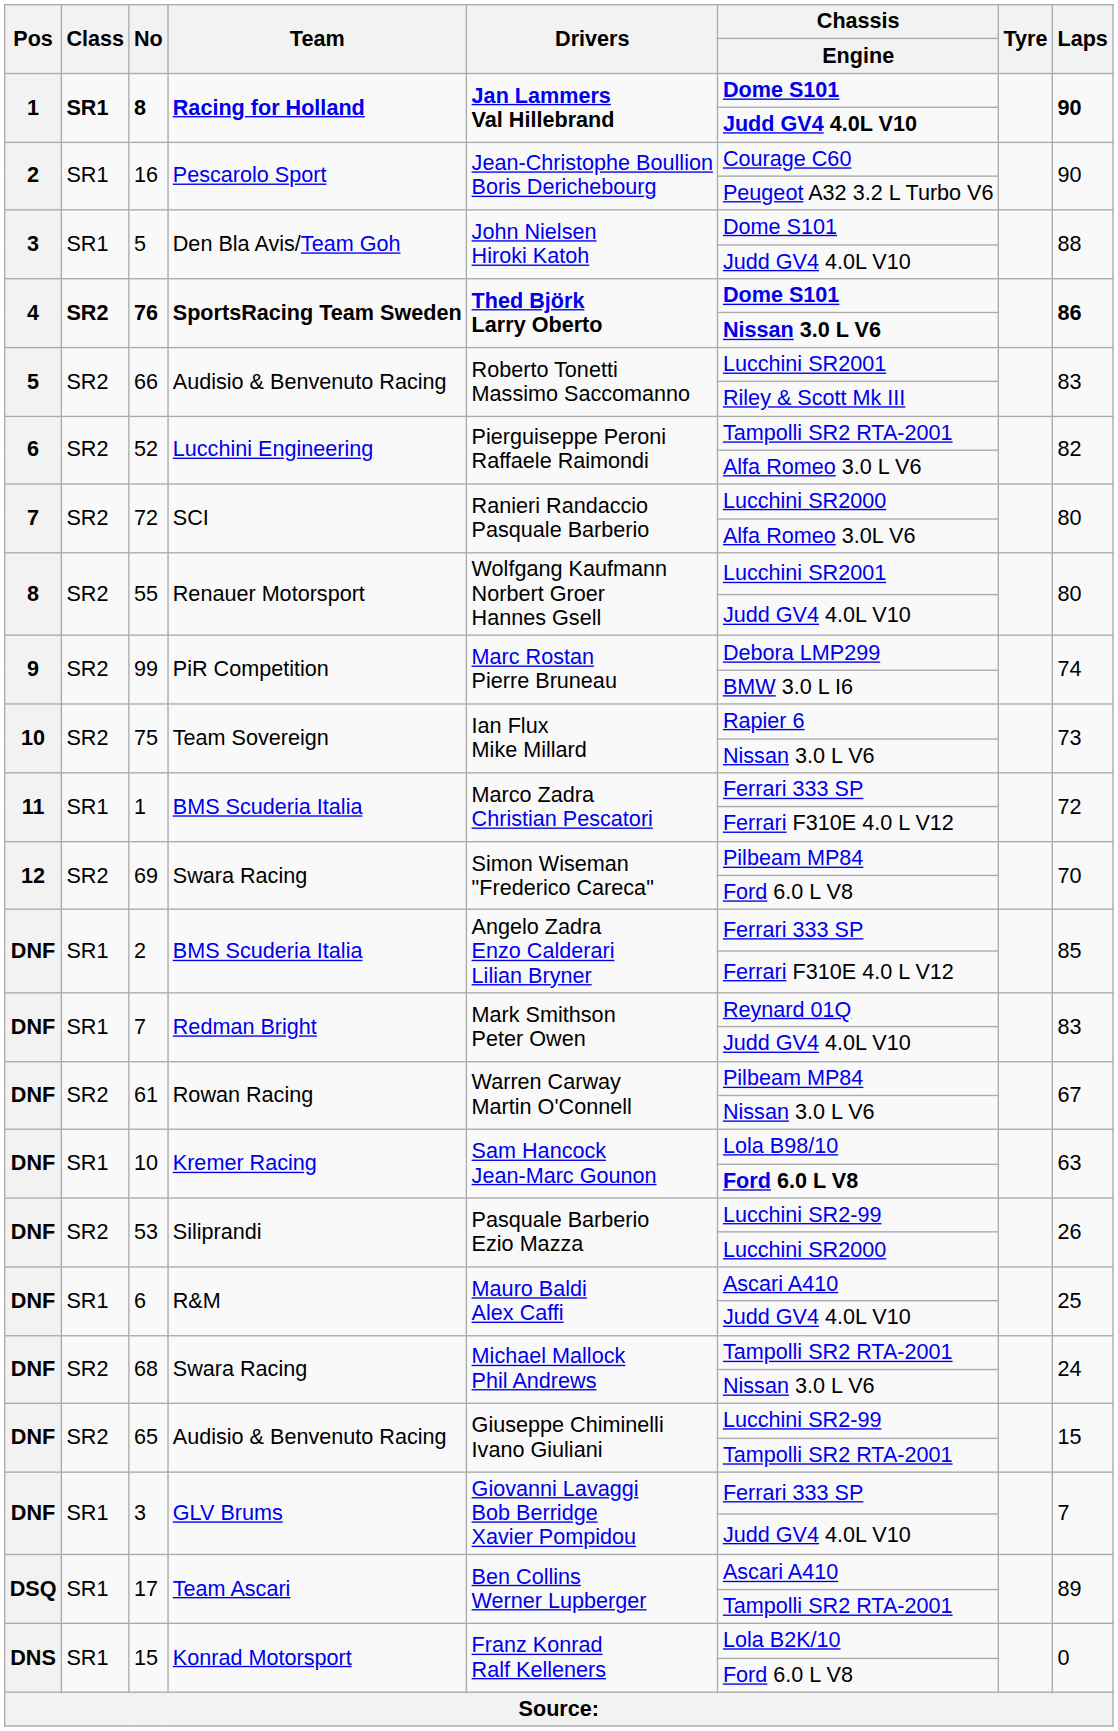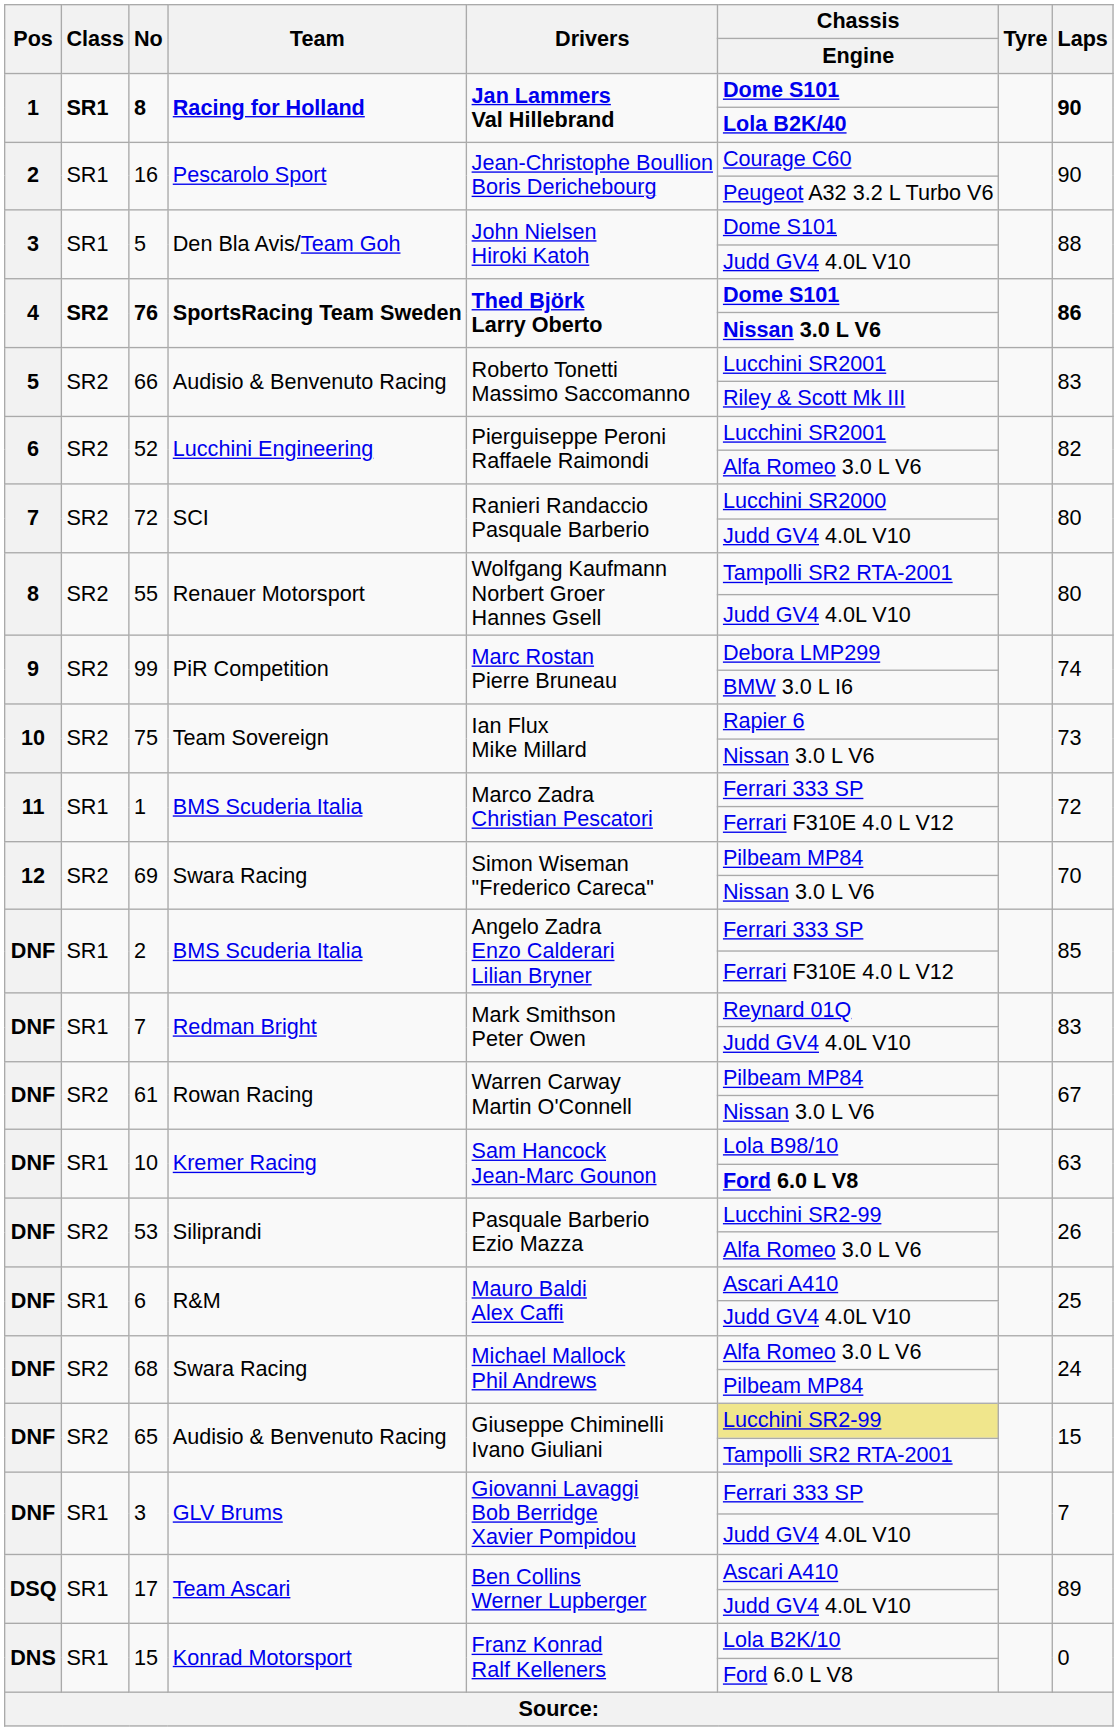(820, 124) Judd GV4 4.0L V10 -> (785, 124) Lola B2K/40
(838, 432) Tampolli SR2 RTA-2001 -> (805, 432) Lucchini SR2001
(819, 535) Alfa Romeo 3.0L V6 -> (817, 535) Judd GV4 4.0L V10
(805, 573) Lucchini SR2001 -> (838, 573) Tampolli SR2 RTA-2001
(788, 892) Ford 6.0 L V8 -> (799, 892) Nissan 3.0 L V6
(805, 1249) Lucchini SR2000 -> (822, 1249) Alfa Romeo 3.0 L V6
(838, 1352) Tampolli SR2 RTA-2001 -> (822, 1352) Alfa Romeo 3.0 L V6
(799, 1386) Nissan 3.0 L V6 -> (793, 1386) Pilbeam MP84
(802, 1420) no background -> (802, 1420) khaki background
(838, 1606) Tampolli SR2 RTA-2001 -> (817, 1606) Judd GV4 4.0L V10
